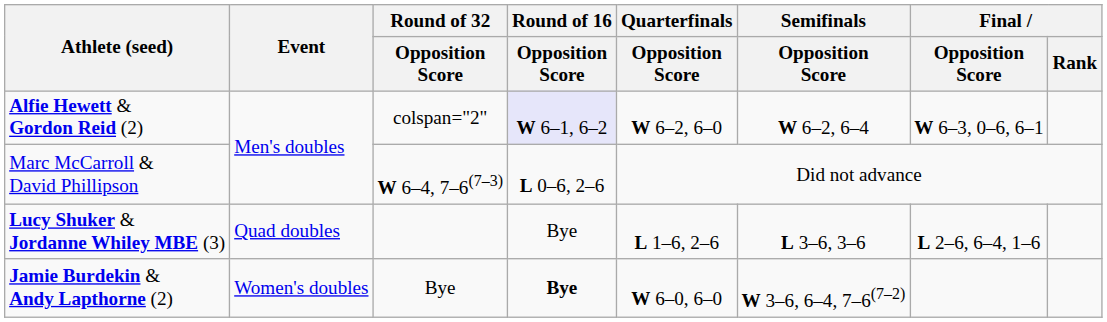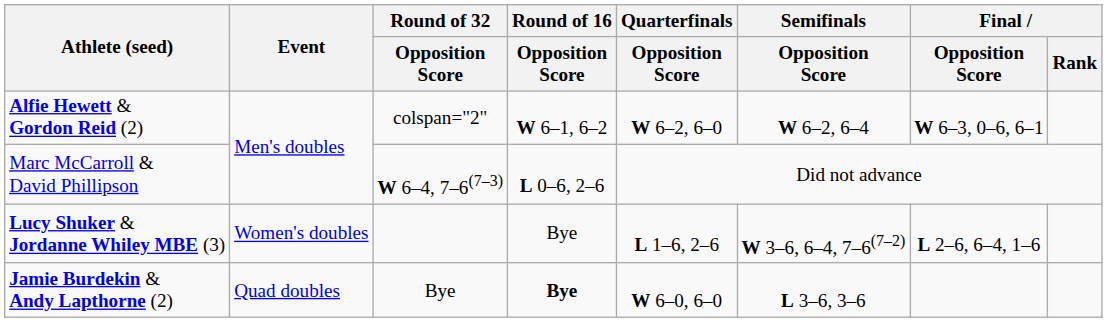(562, 129) lavender background -> (562, 129) no background
(287, 231) Quad doubles -> (301, 233) Women's doubles
(823, 242) L 3–6, 3–6 -> (823, 245) W 3–6, 6–4, 7–6(7–2)
(301, 287) Women's doubles -> (287, 290) Quad doubles
(823, 299) W 3–6, 6–4, 7–6(7–2) -> (823, 301) L 3–6, 3–6
